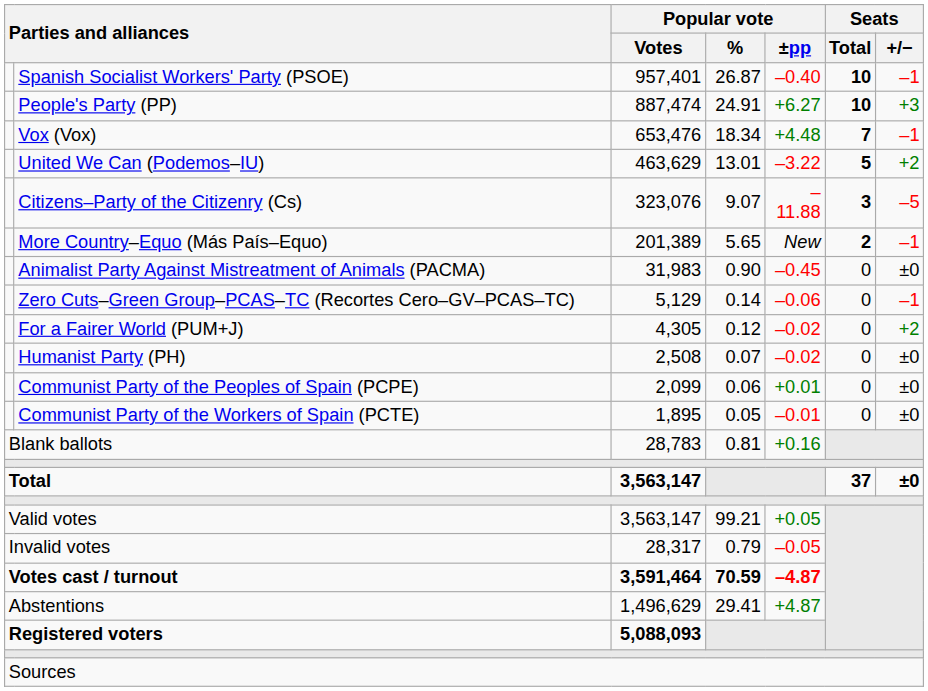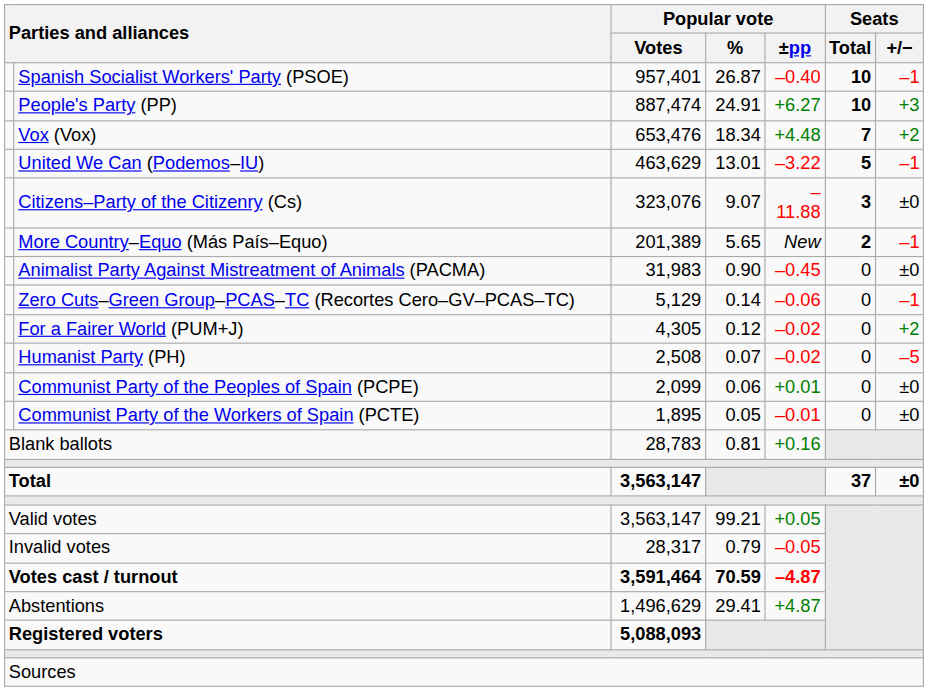(909, 134) –1 -> (909, 134) +2
(909, 163) +2 -> (909, 163) –1
(909, 202) –5 -> (909, 202) ±0
(909, 357) ±0 -> (909, 357) –5
